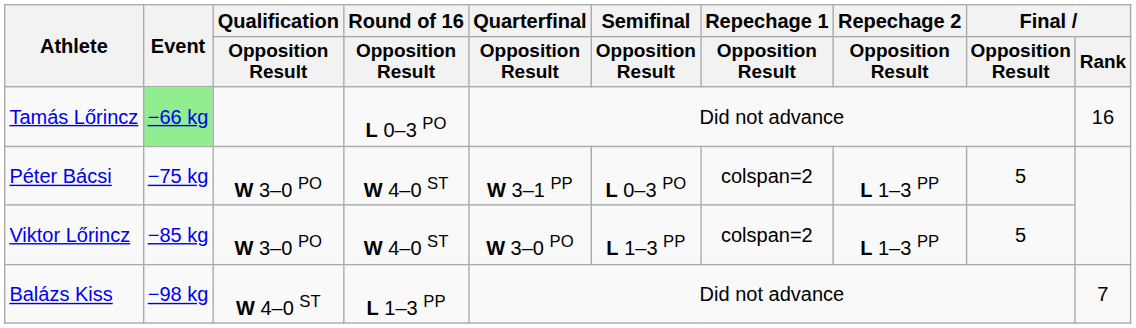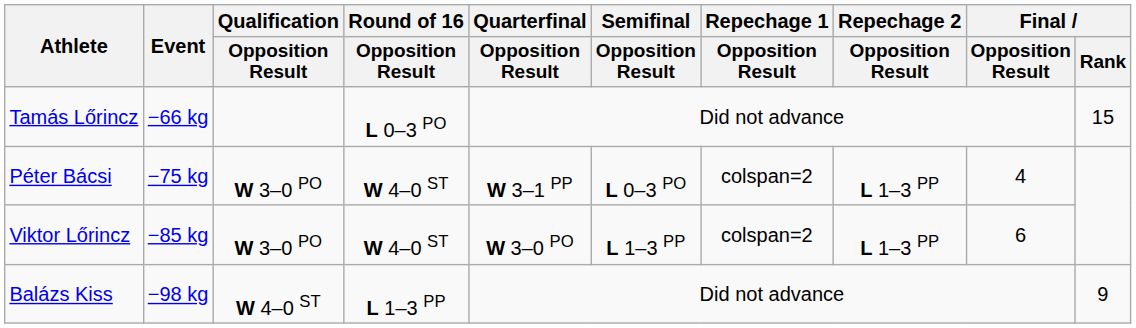(178, 117) lightgreen background -> (178, 117) no background
(1103, 117) 16 -> (1103, 117) 15
(1021, 176) 5 -> (1021, 176) 4
(1021, 235) 5 -> (1021, 235) 6
(1103, 294) 7 -> (1103, 294) 9
